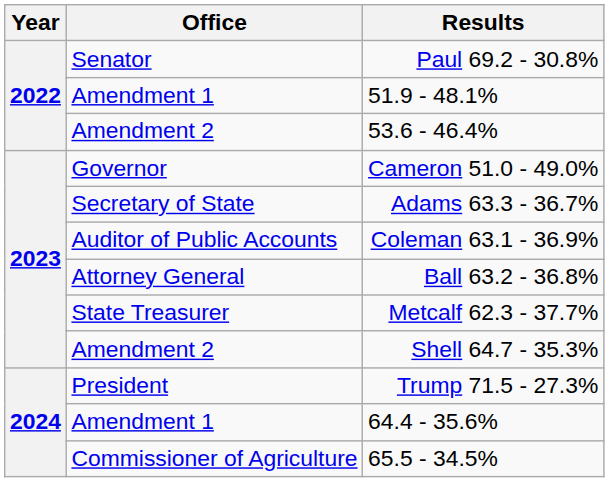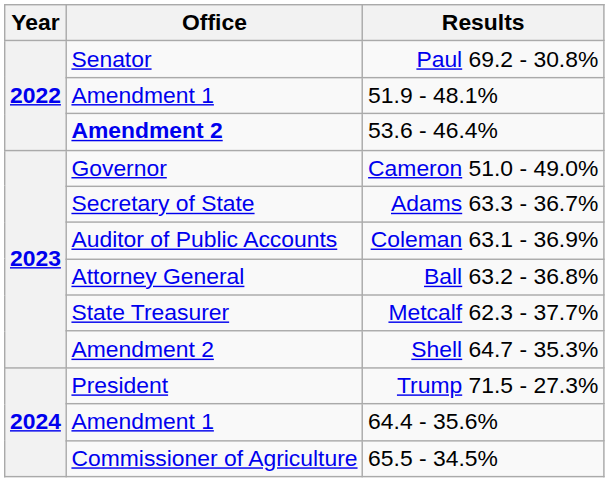(143, 131) normal -> (147, 131) bold
